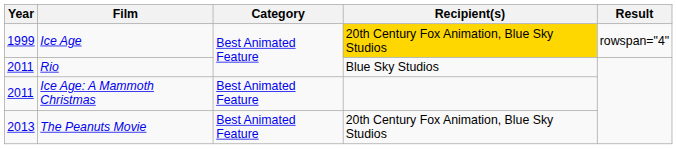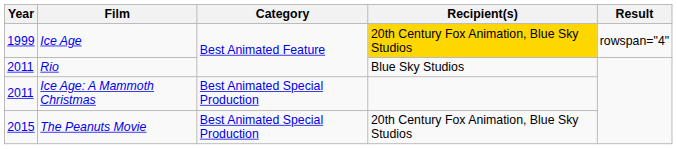(256, 93) Best Animated Feature -> (262, 93) Best Animated Special Production
(21, 127) 2013 -> (21, 127) 2015
(256, 127) Best Animated Feature -> (262, 127) Best Animated Special Production
